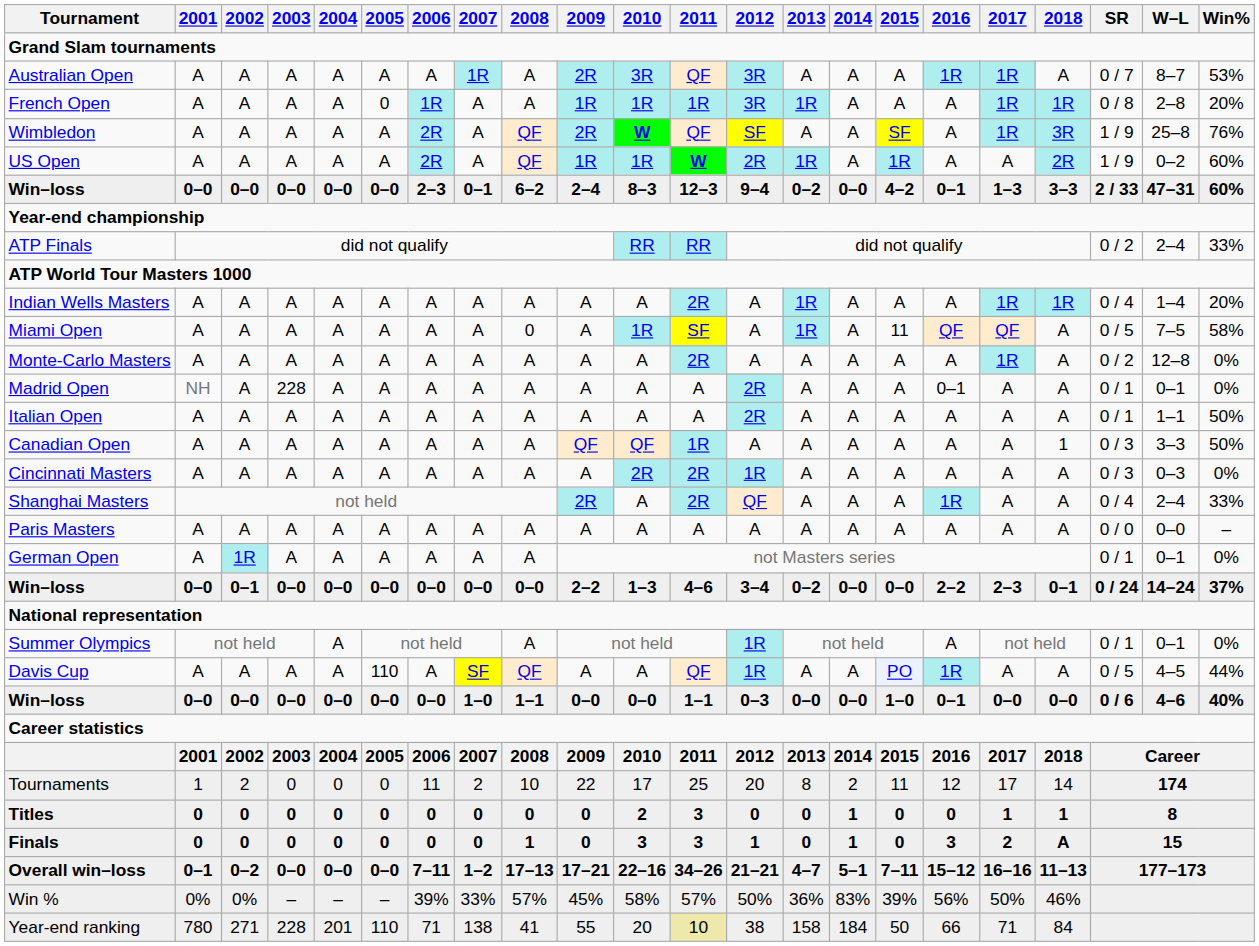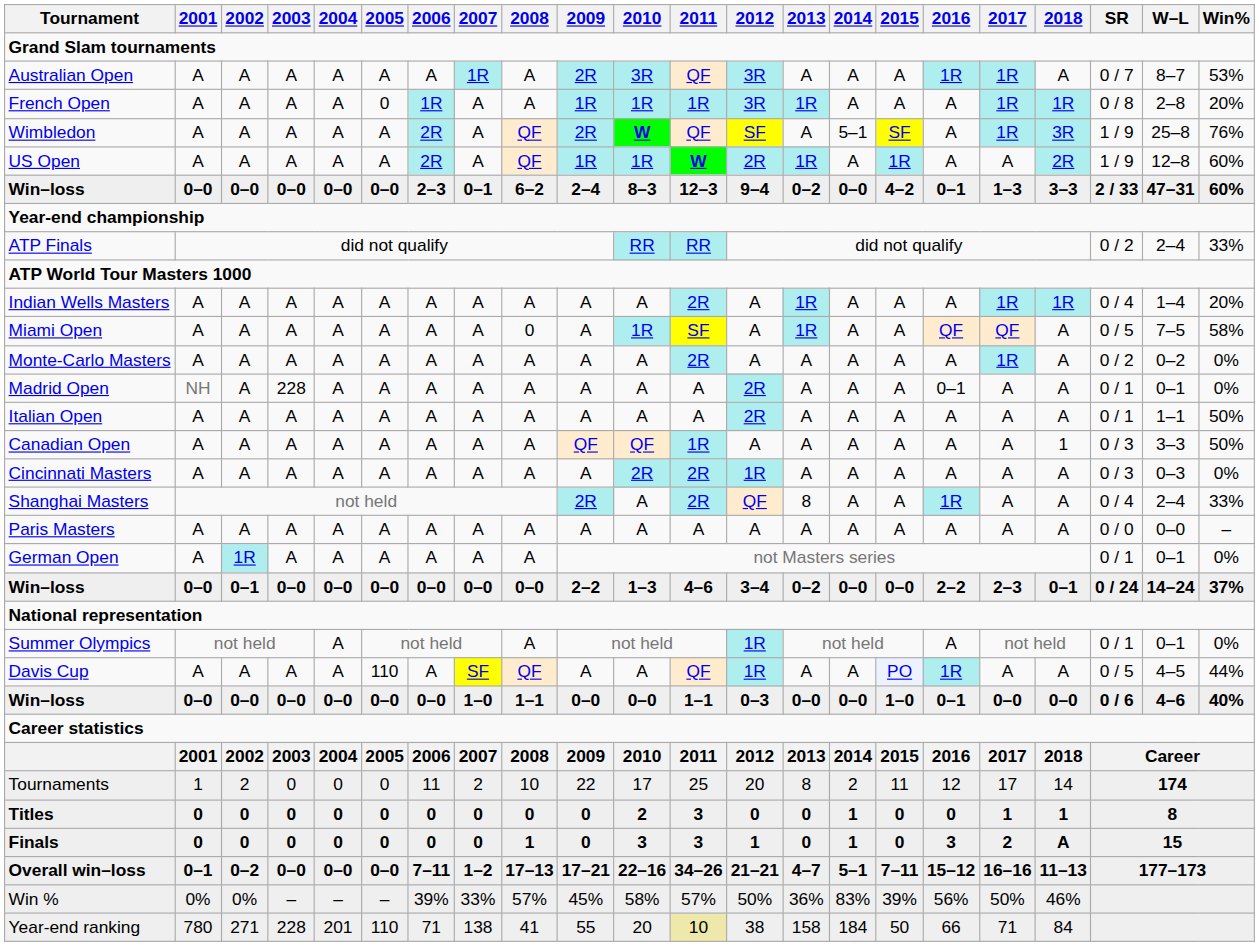(853, 132) A -> (853, 132) 5–1
(1171, 161) 0–2 -> (1171, 161) 12–8
(900, 331) 11 -> (900, 331) A
(1171, 359) 12–8 -> (1171, 359) 0–2
(806, 501) A -> (806, 501) 8
